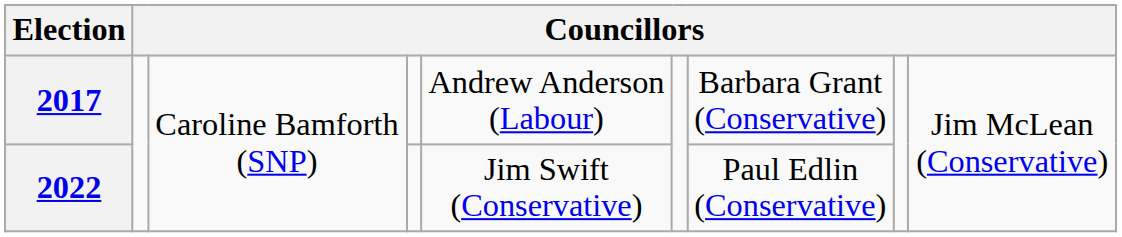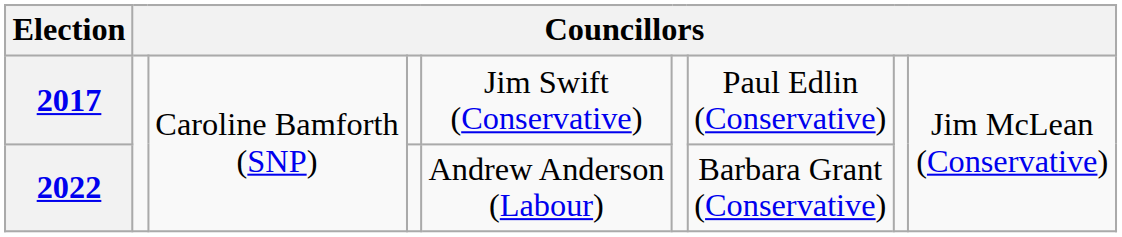(546, 99) Andrew Anderson (Labour) -> (546, 99) Jim Swift (Conservative)
(790, 99) Barbara Grant (Conservative) -> (790, 99) Paul Edlin (Conservative)
(546, 187) Jim Swift (Conservative) -> (546, 187) Andrew Anderson (Labour)
(790, 187) Paul Edlin (Conservative) -> (790, 187) Barbara Grant (Conservative)
